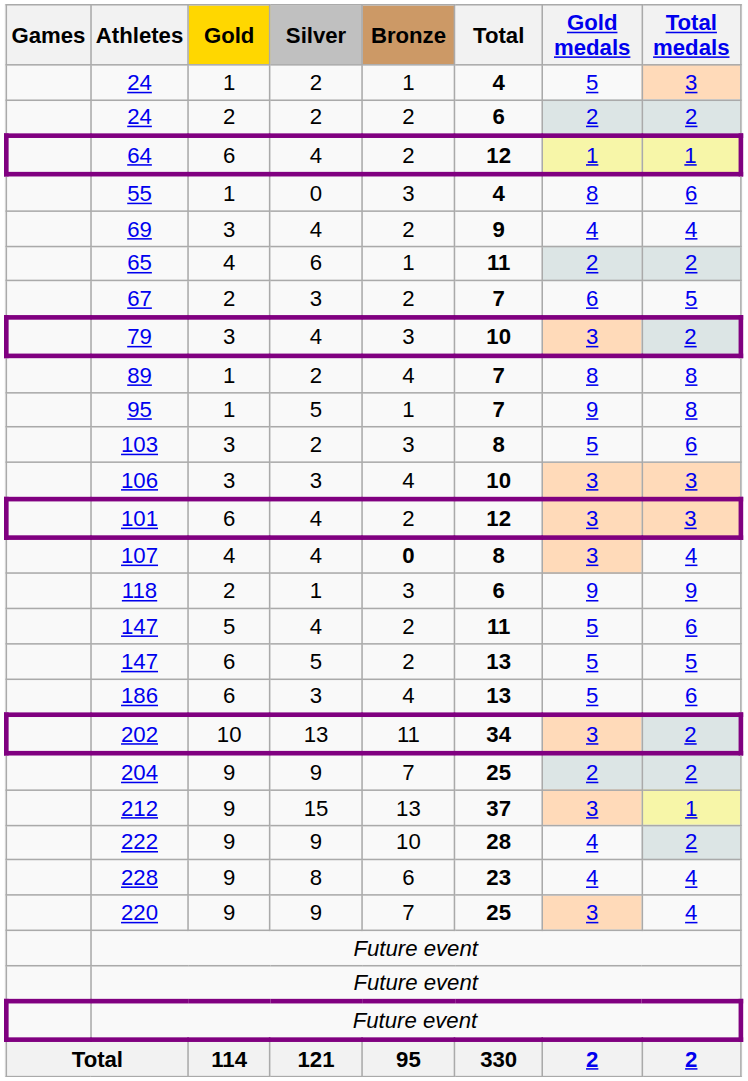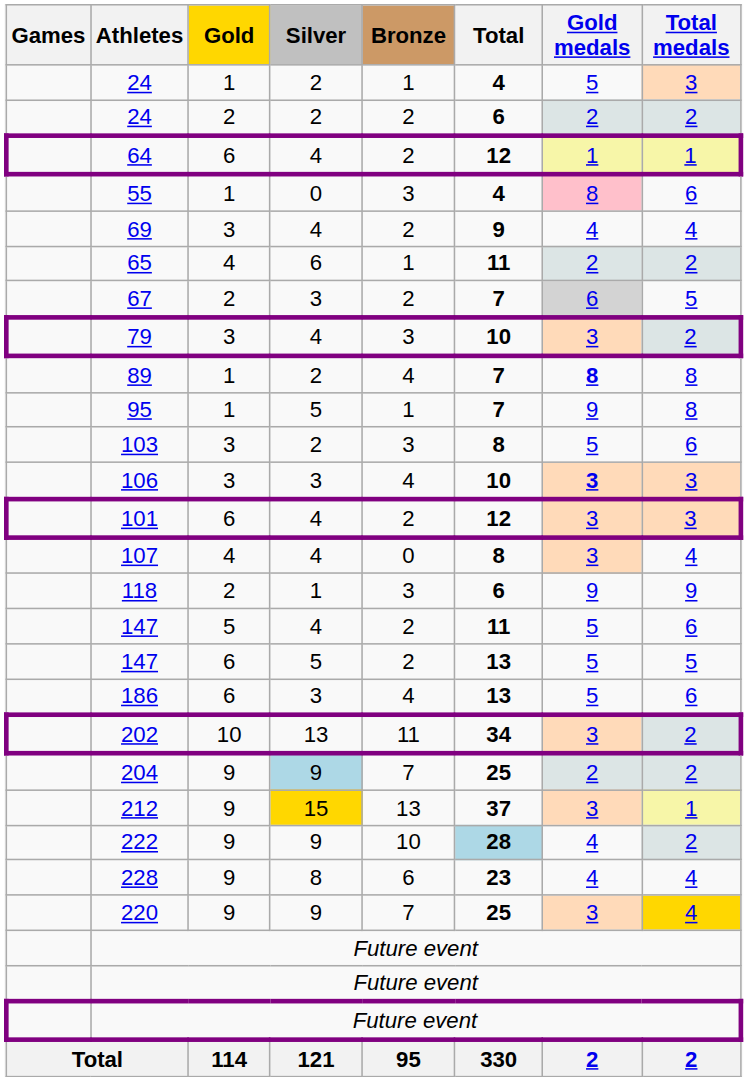(592, 194) no background -> (592, 194) pink background
(592, 299) no background -> (592, 299) lightgrey background
(592, 375) normal -> (592, 375) bold
(592, 480) normal -> (592, 480) bold
(408, 556) bold -> (408, 556) normal
(316, 773) no background -> (316, 773) lightblue background
(316, 808) no background -> (316, 808) gold background
(499, 843) no background -> (499, 843) lightblue background
(691, 913) no background -> (691, 913) gold background
